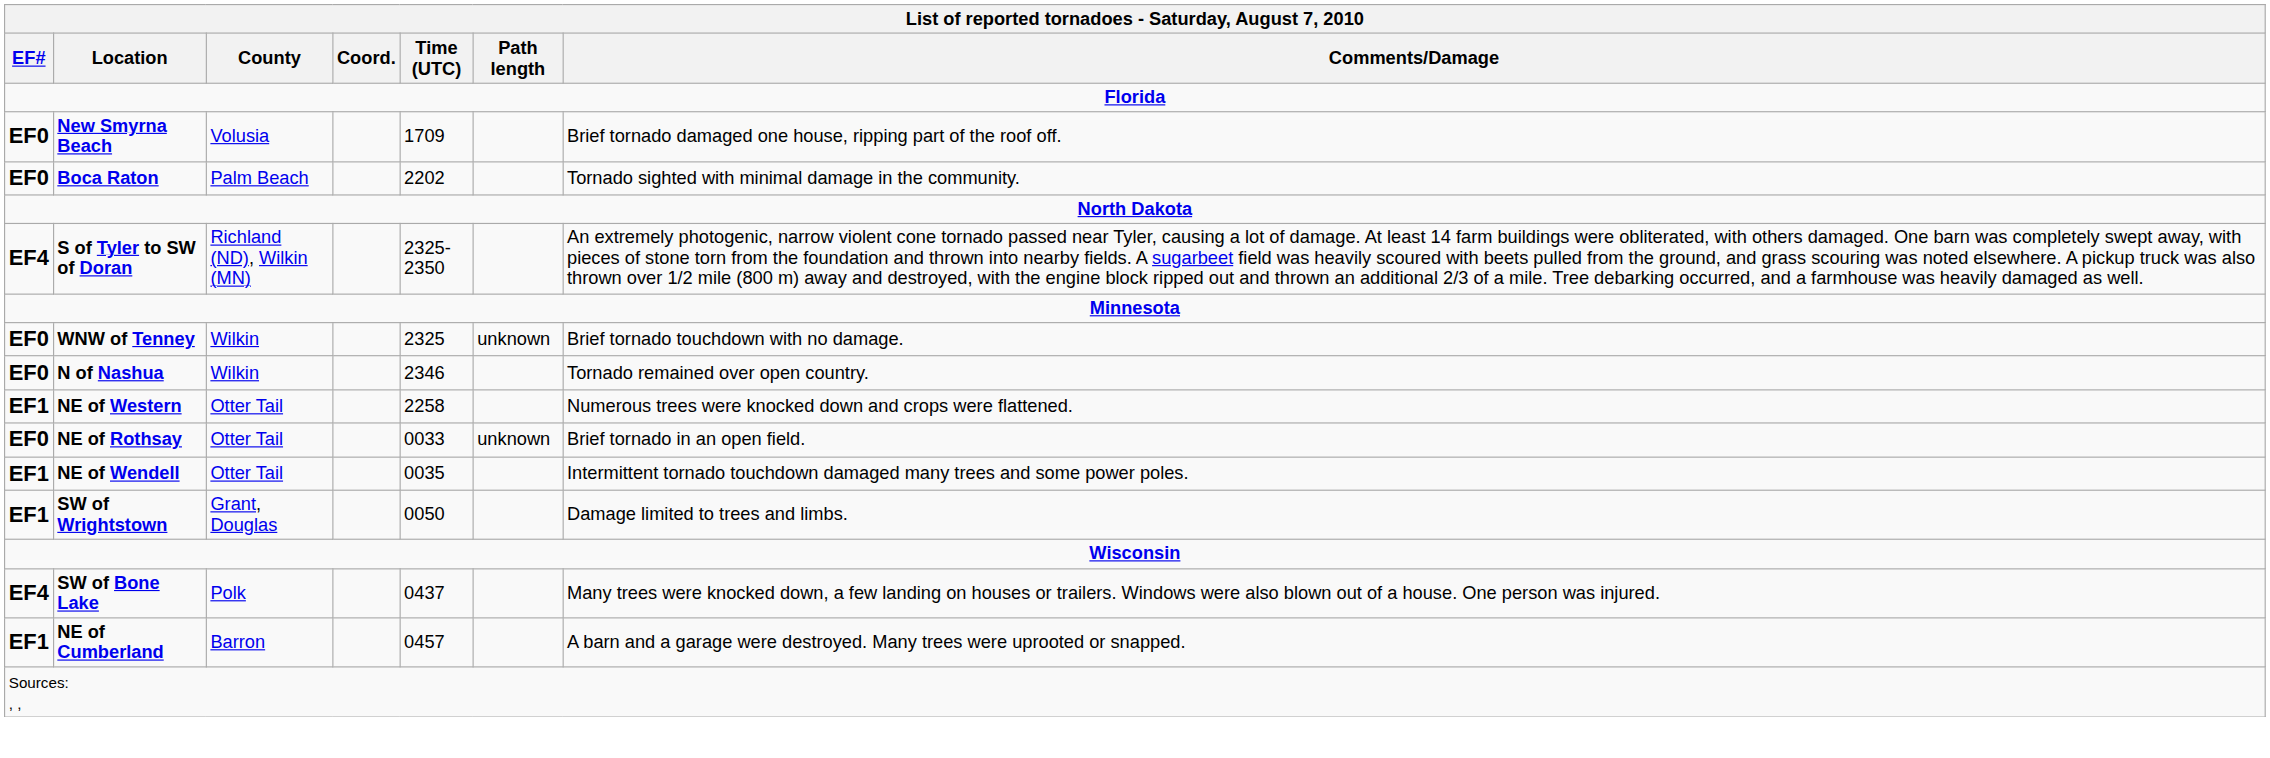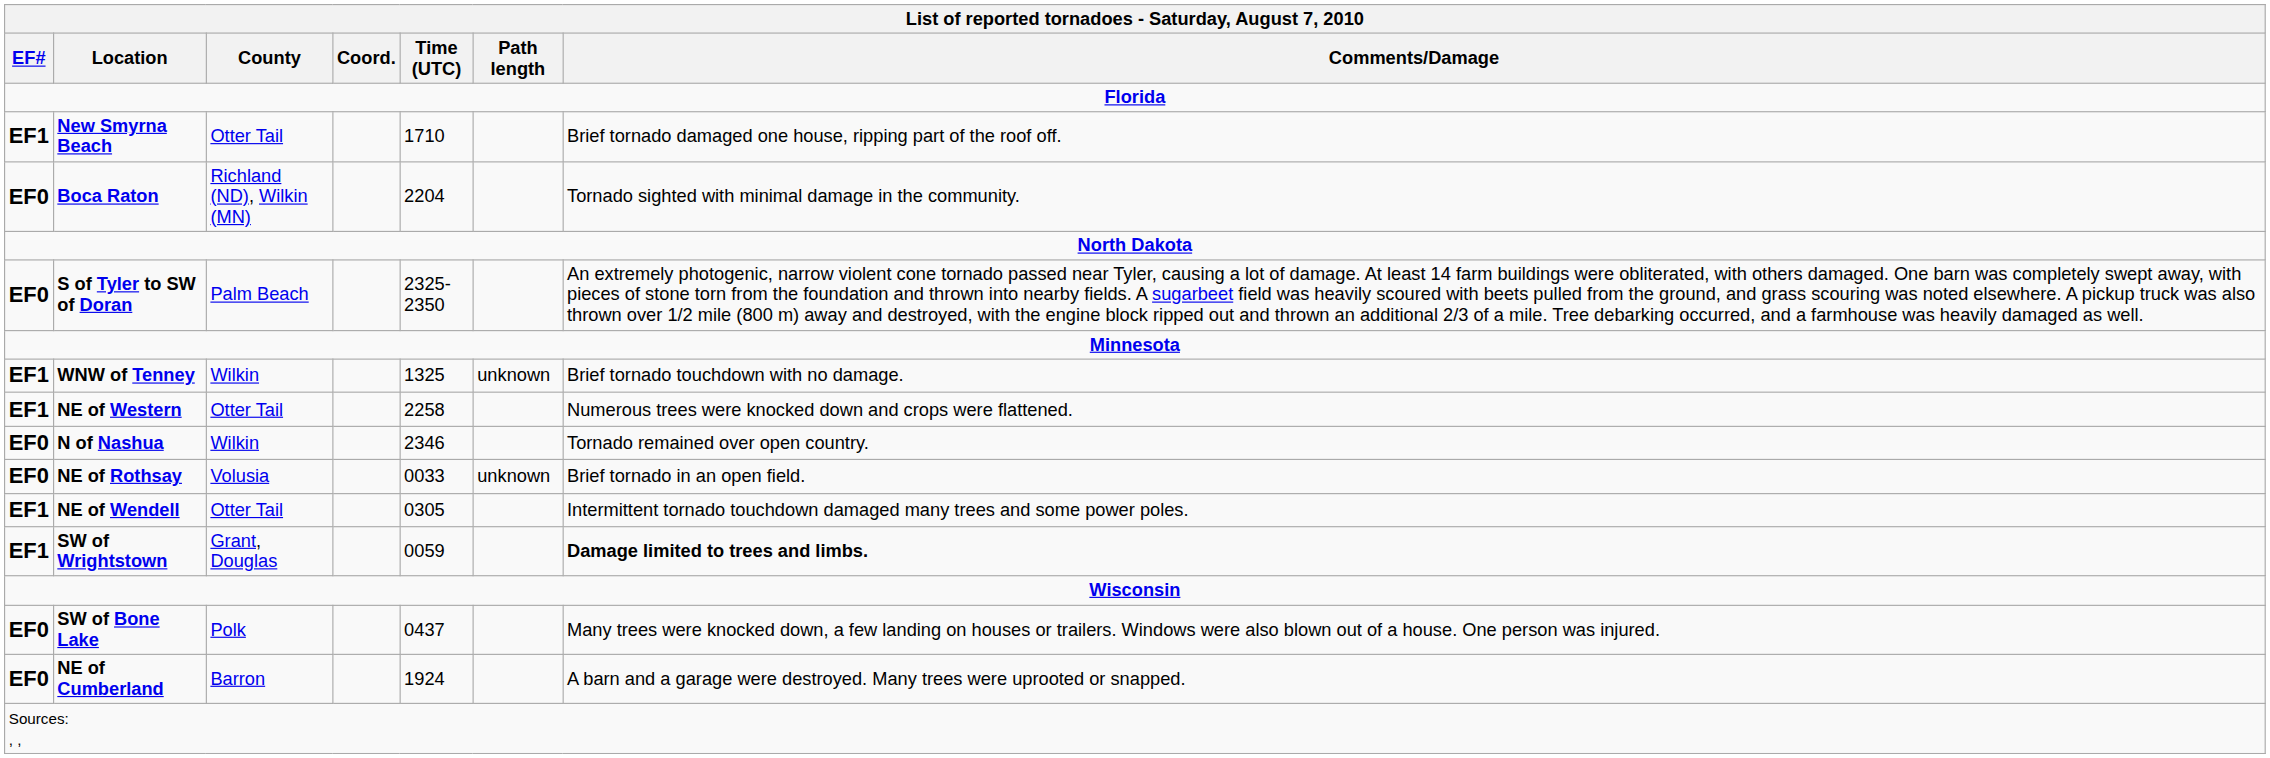(29, 136) EF0 -> (29, 136) EF1
(240, 136) Volusia -> (247, 136) Otter Tail
(424, 136) 1709 -> (424, 136) 1710
(260, 177) Palm Beach -> (259, 196) Richland (ND), Wilkin (MN)
(424, 177) 2202 -> (424, 196) 2204
(29, 258) EF4 -> (29, 295) EF0
(259, 258) Richland (ND), Wilkin (MN) -> (260, 295) Palm Beach
(29, 339) EF0 -> (29, 375) EF1
(424, 339) 2325 -> (424, 375) 1325
rows swapped: (111, 372) <-> (119, 406)
(247, 439) Otter Tail -> (240, 476) Volusia
(424, 473) 0035 -> (424, 509) 0305
(424, 514) 0050 -> (424, 551) 0059
(707, 514) normal -> (718, 551) bold
(29, 593) EF4 -> (29, 629) EF0
(29, 642) EF1 -> (29, 679) EF0
(424, 642) 0457 -> (424, 679) 1924
